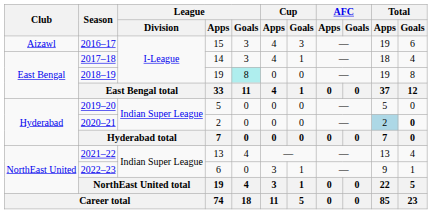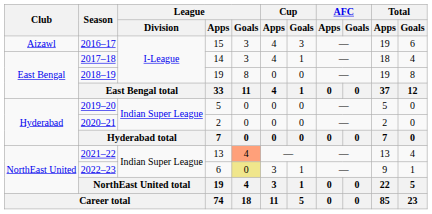(246, 75) paleturquoise background -> (246, 75) no background
(385, 122) lightblue background -> (385, 122) no background
(413, 122) bold -> (413, 122) normal
(246, 153) no background -> (246, 153) lightsalmon background
(246, 169) no background -> (246, 169) khaki background
